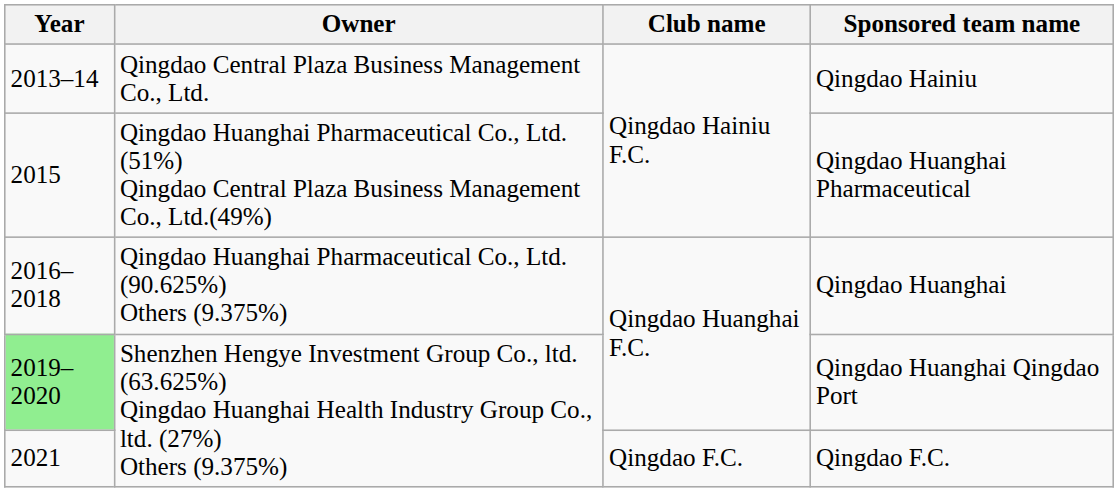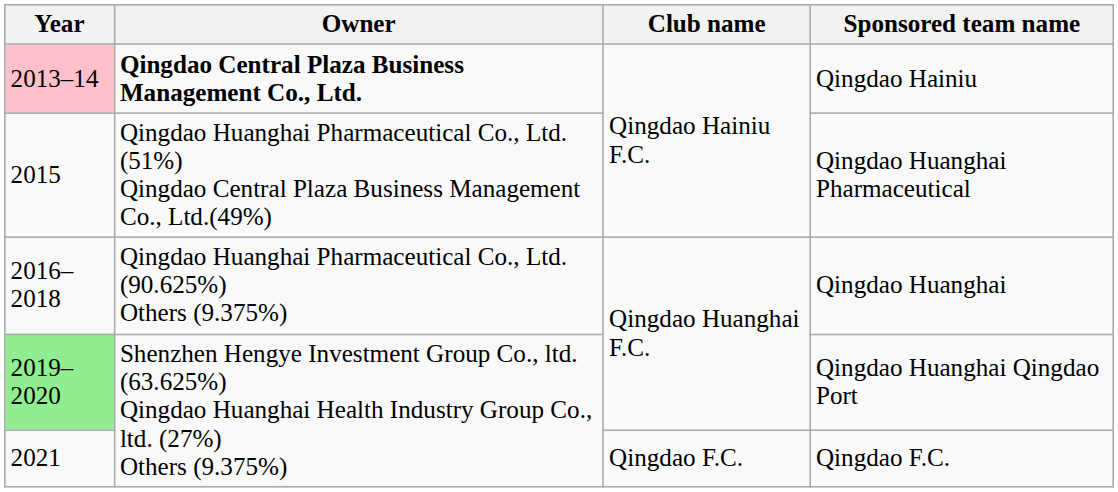(55, 78) no background -> (55, 78) pink background
(350, 78) normal -> (292, 78) bold
